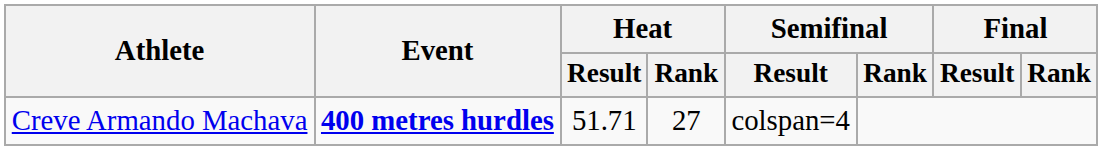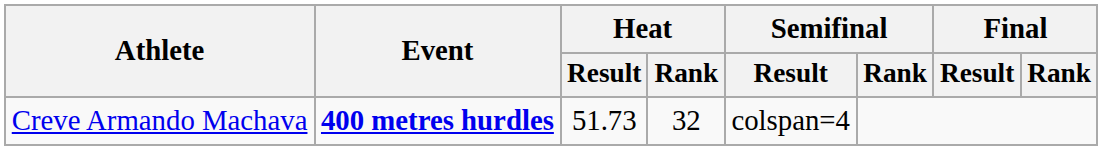(604, 121) 51.71 -> (604, 121) 51.73
(686, 121) 27 -> (686, 121) 32
